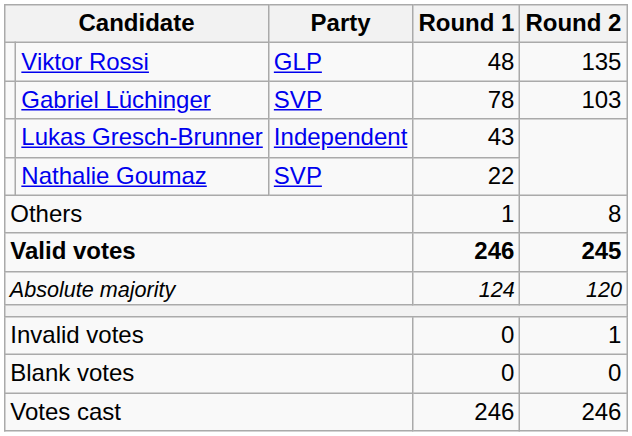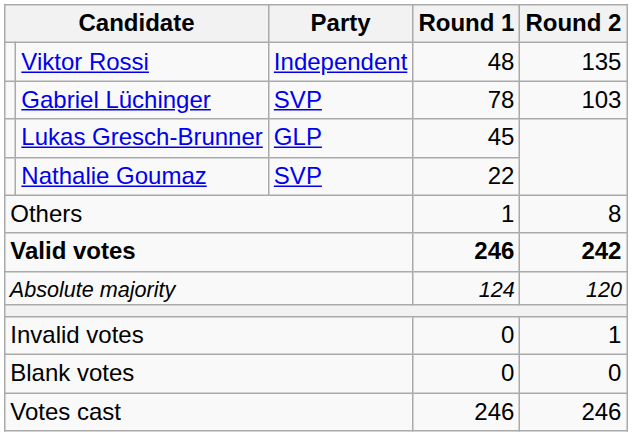(298, 61) GLP -> (341, 61) Independent
(341, 137) Independent -> (298, 137) GLP
(501, 137) 43 -> (501, 137) 45
(601, 251) 245 -> (601, 251) 242
